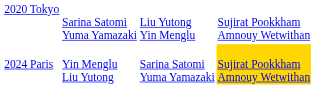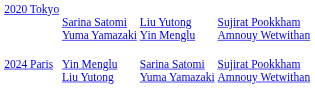(264, 70) gold background -> (264, 70) no background
